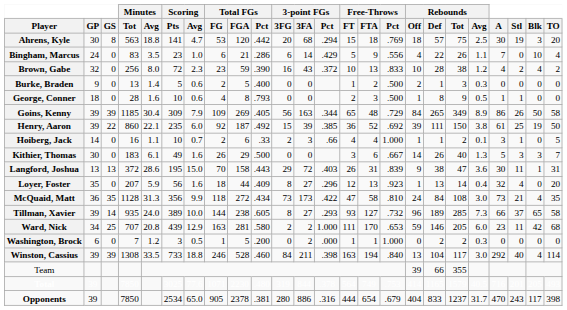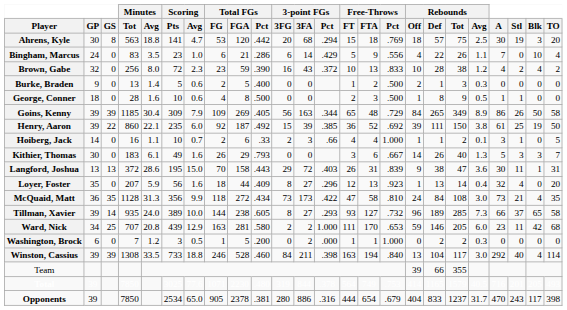(262, 98) .793 -> (262, 98) .500
(262, 155) .500 -> (262, 155) .793
